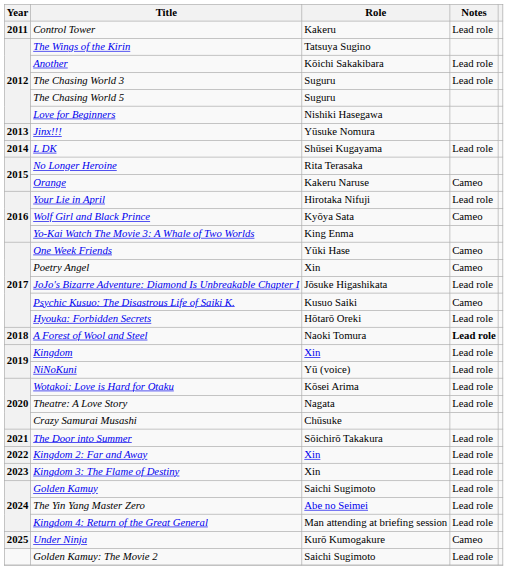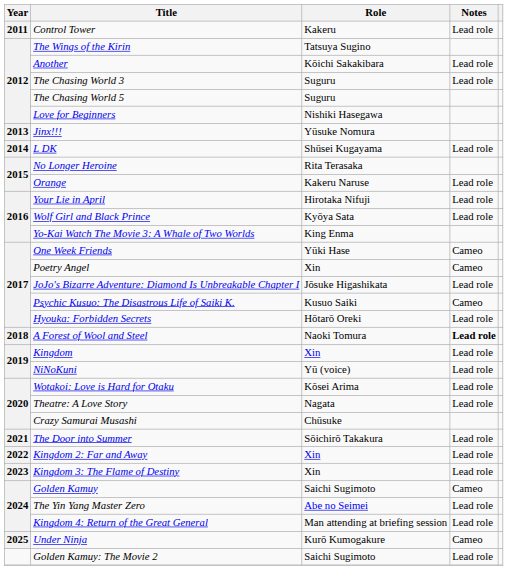(467, 183) Cameo -> (473, 183) Lead role
(467, 217) Cameo -> (473, 217) Lead role
(473, 489) Lead role -> (467, 489) Cameo
